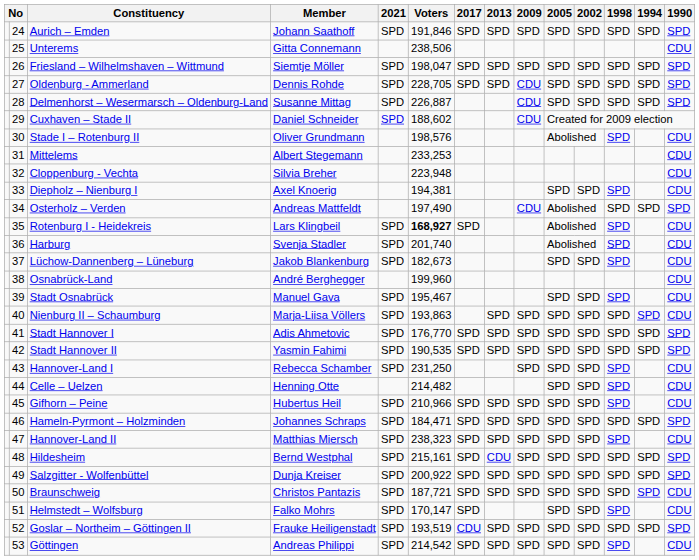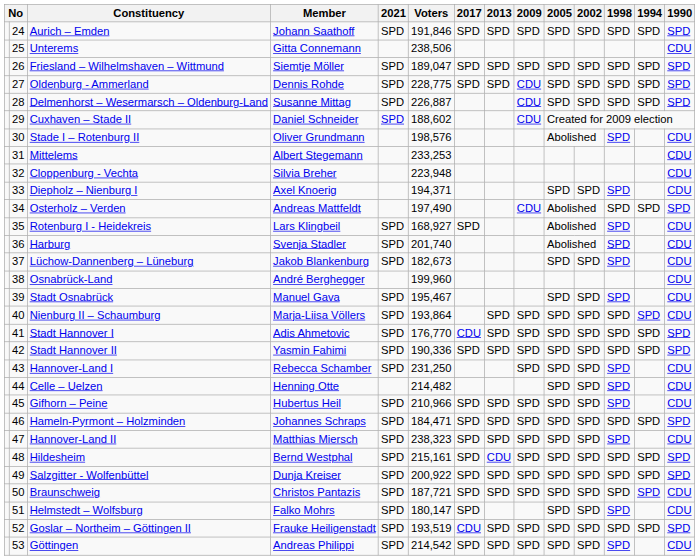(431, 66) 198,047 -> (431, 66) 189,047
(431, 84) 228,705 -> (431, 84) 228,775
(431, 191) 194,381 -> (431, 191) 194,371
(431, 226) bold -> (431, 226) normal
(431, 315) 193,863 -> (431, 315) 193,864
(468, 333) SPD -> (469, 333) CDU
(431, 350) 190,535 -> (431, 350) 190,336
(431, 510) 170,147 -> (431, 510) 180,147
